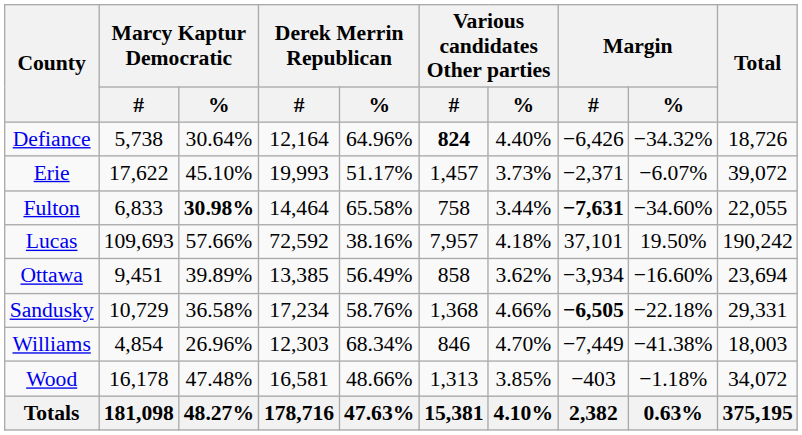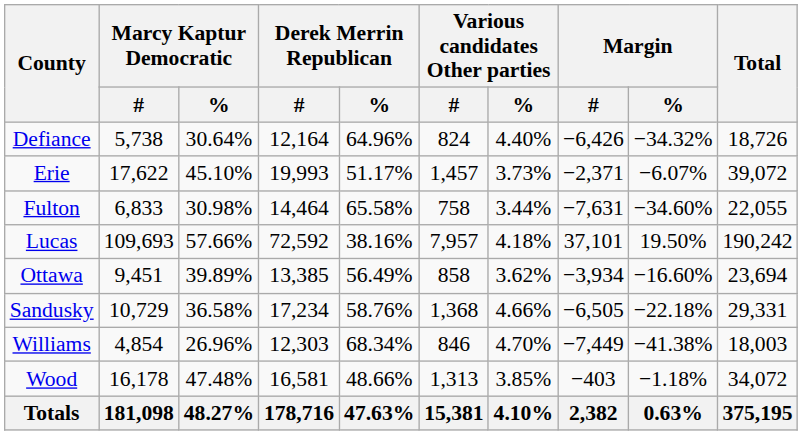(454, 138) bold -> (454, 138) normal
(219, 207) bold -> (219, 207) normal
(593, 207) bold -> (593, 207) normal
(593, 310) bold -> (593, 310) normal
